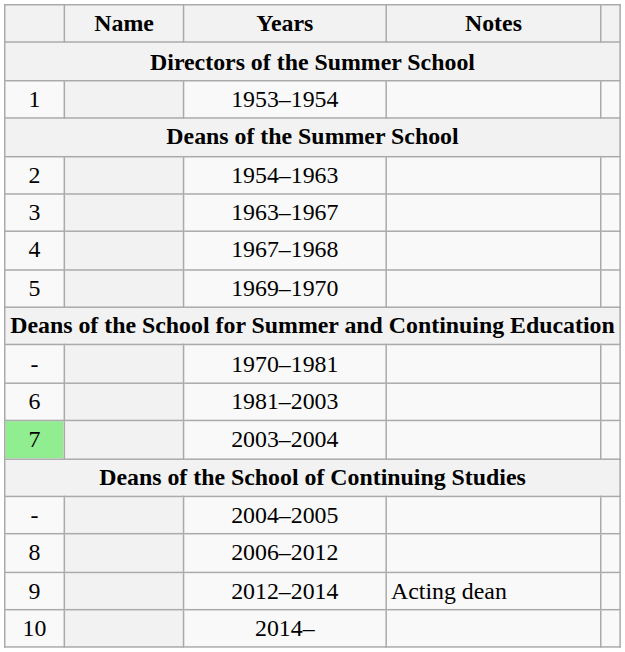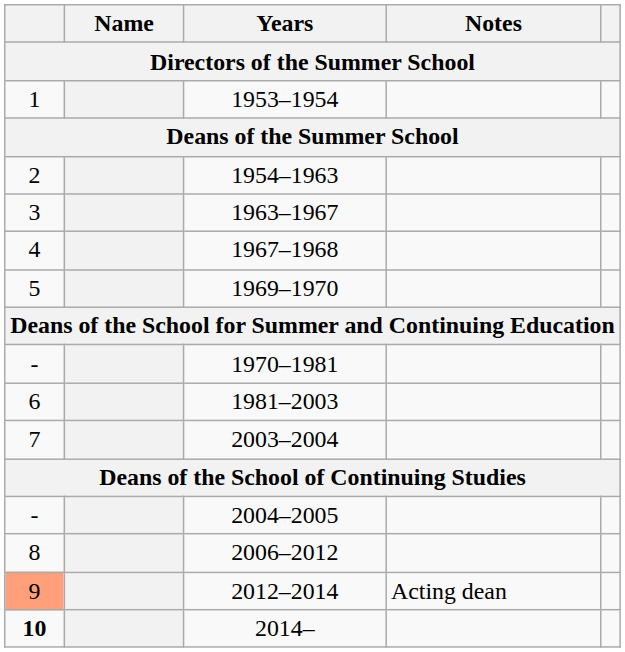(34, 439) lightgreen background -> (34, 439) no background
(34, 590) no background -> (34, 590) lightsalmon background
(34, 628) normal -> (34, 628) bold
